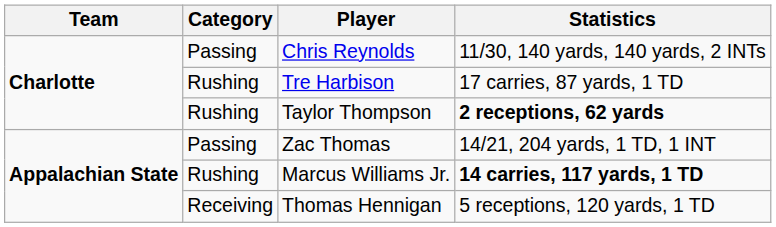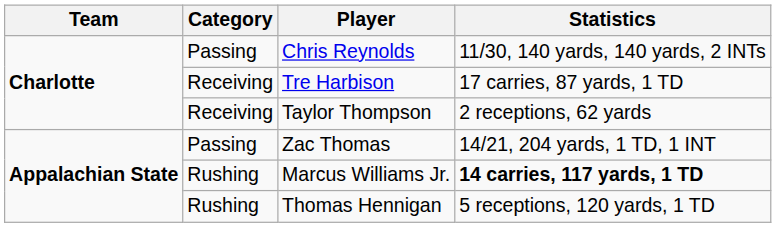(223, 82) Rushing -> (230, 82) Receiving
(223, 113) Rushing -> (230, 113) Receiving
(562, 113) bold -> (555, 113) normal
(230, 206) Receiving -> (223, 206) Rushing
